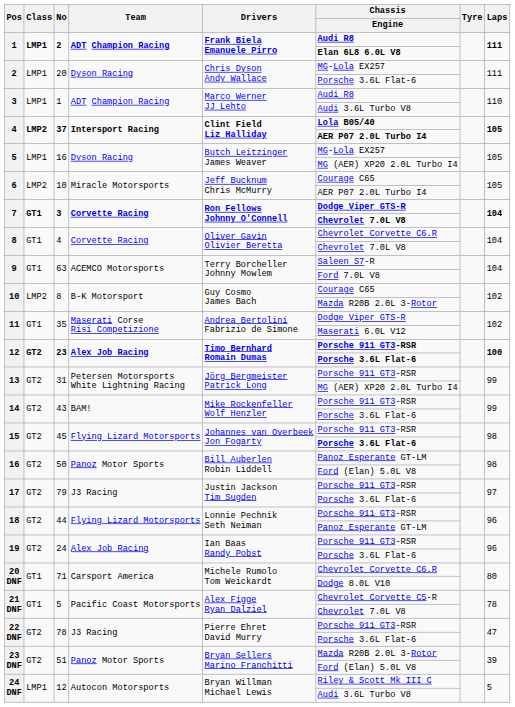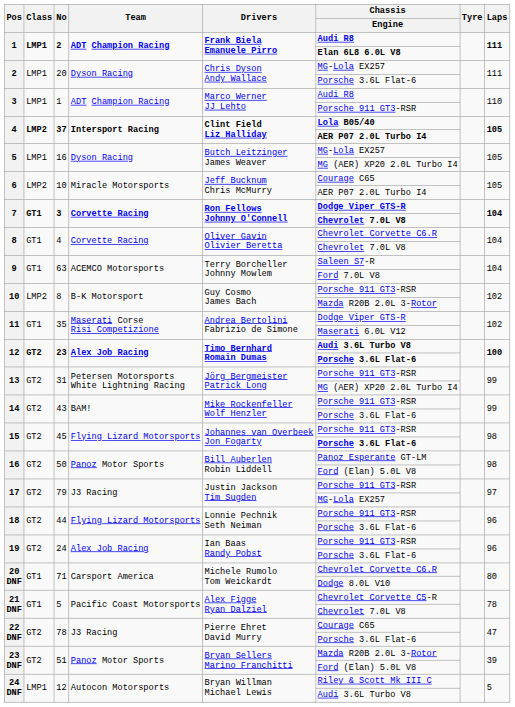(364, 109) Audi 3.6L Turbo V8 -> (367, 109) Porsche 911 GT3-RSR
(346, 291) Courage C65 -> (367, 291) Porsche 911 GT3-RSR
(367, 347) Porsche 911 GT3-RSR -> (364, 347) Audi 3.6L Turbo V8
(367, 500) Porsche 3.6L Flat-6 -> (351, 500) MG-Lola EX257
(372, 528) Panoz Esperante GT-LM -> (367, 528) Porsche 3.6L Flat-6
(367, 626) Porsche 911 GT3-RSR -> (346, 626) Courage C65
